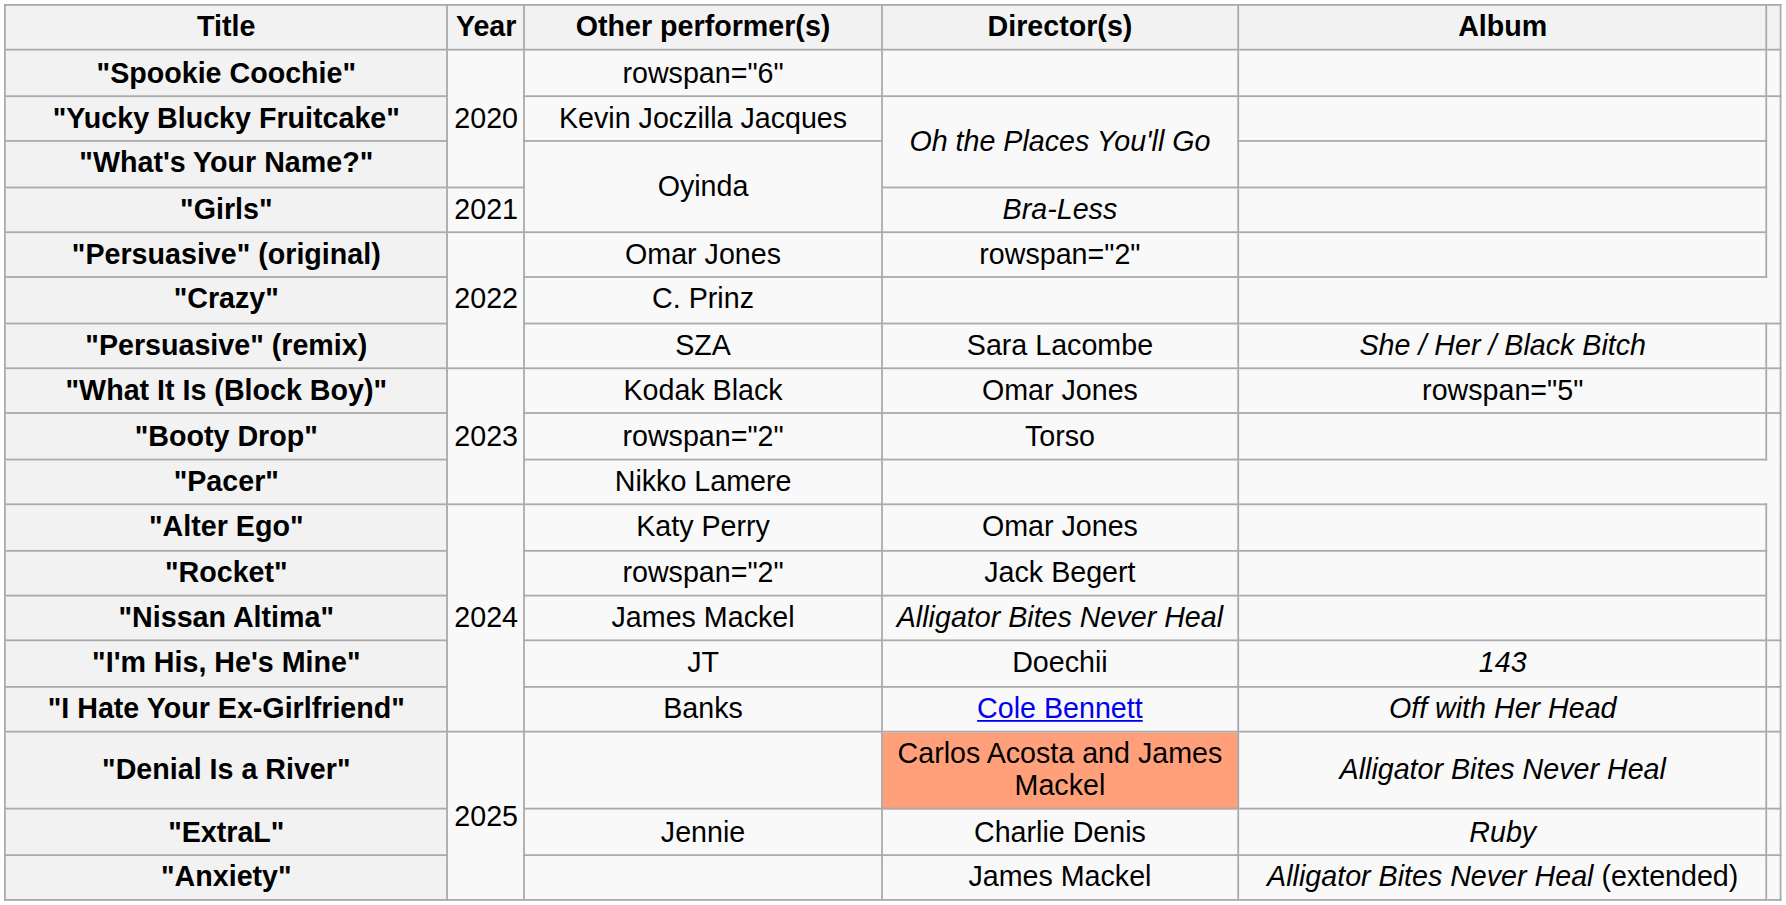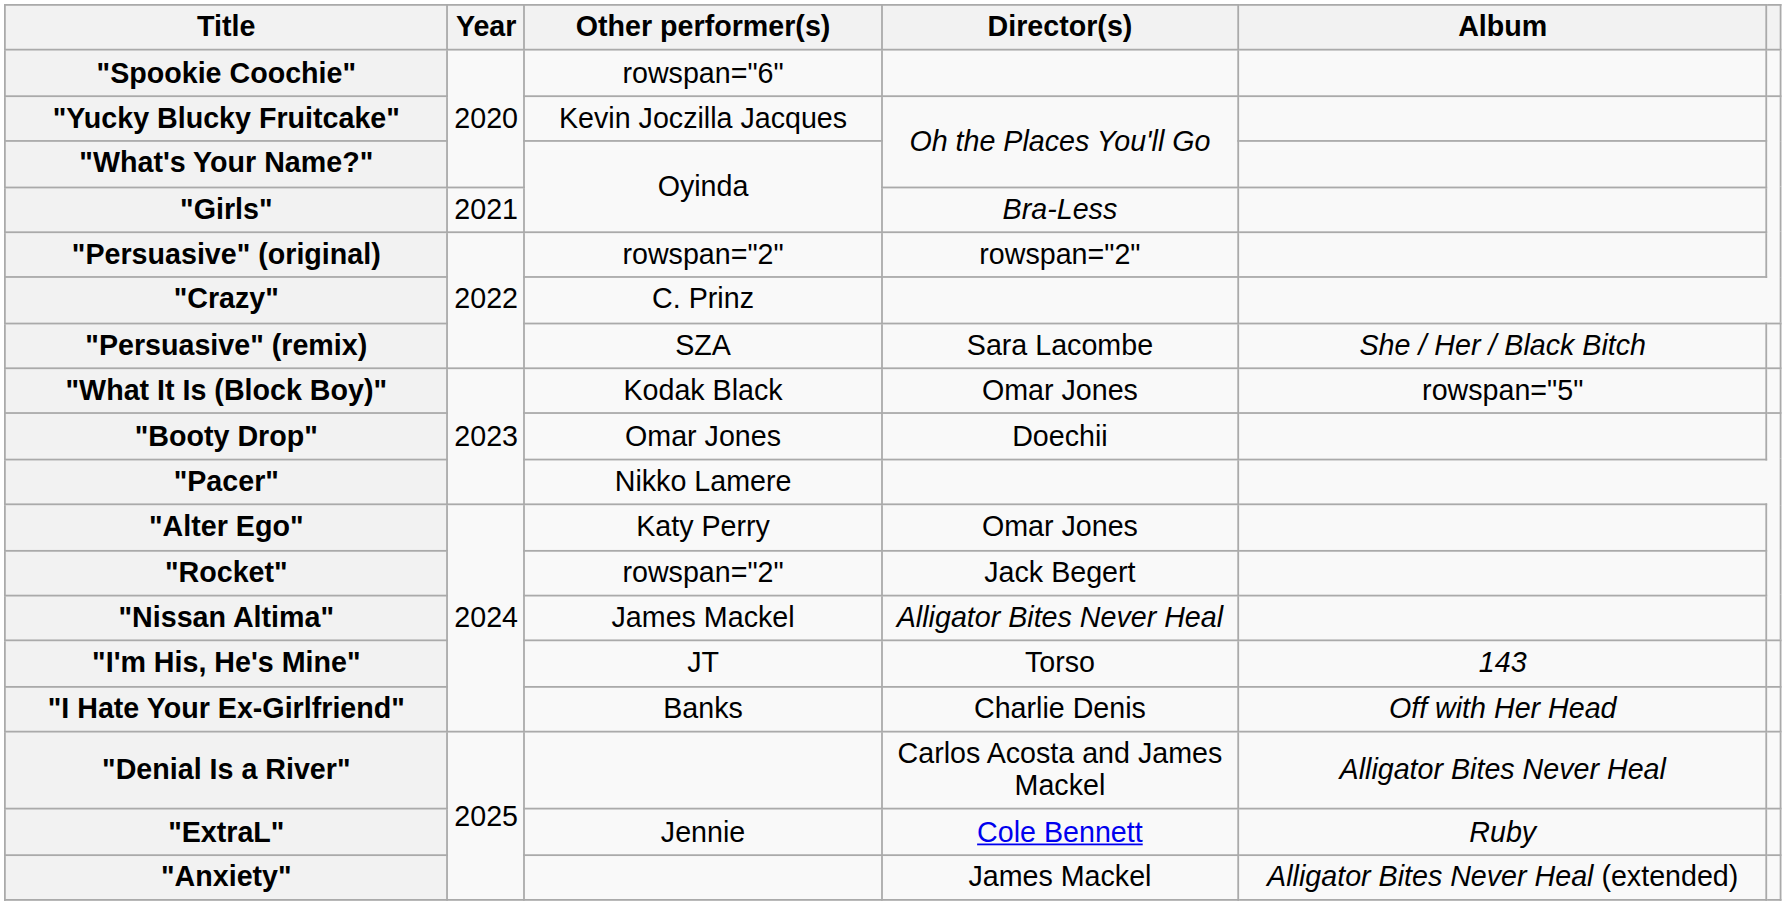(703, 254) Omar Jones -> (703, 254) rowspan="2"
(703, 436) rowspan="2" -> (703, 436) Omar Jones
(1060, 436) Torso -> (1060, 436) Doechii
(1060, 663) Doechii -> (1060, 663) Torso
(1060, 708) Cole Bennett -> (1060, 708) Charlie Denis
(1060, 770) lightsalmon background -> (1060, 770) no background
(1060, 831) Charlie Denis -> (1060, 831) Cole Bennett
